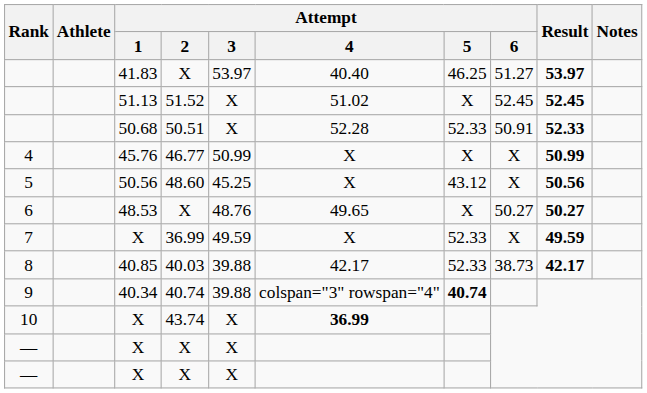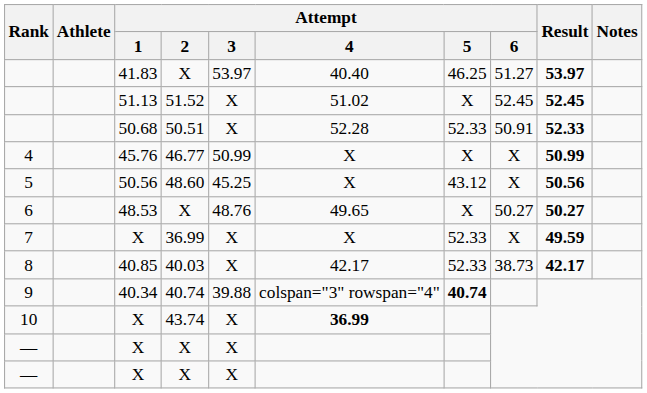(232, 237) 49.59 -> (232, 237) X
(232, 264) 39.88 -> (232, 264) X
